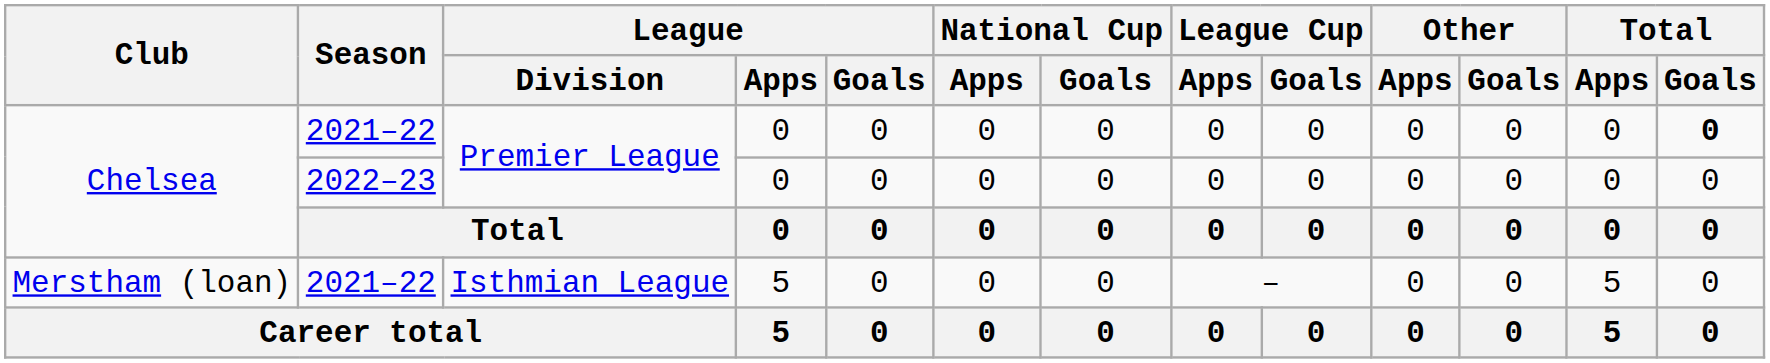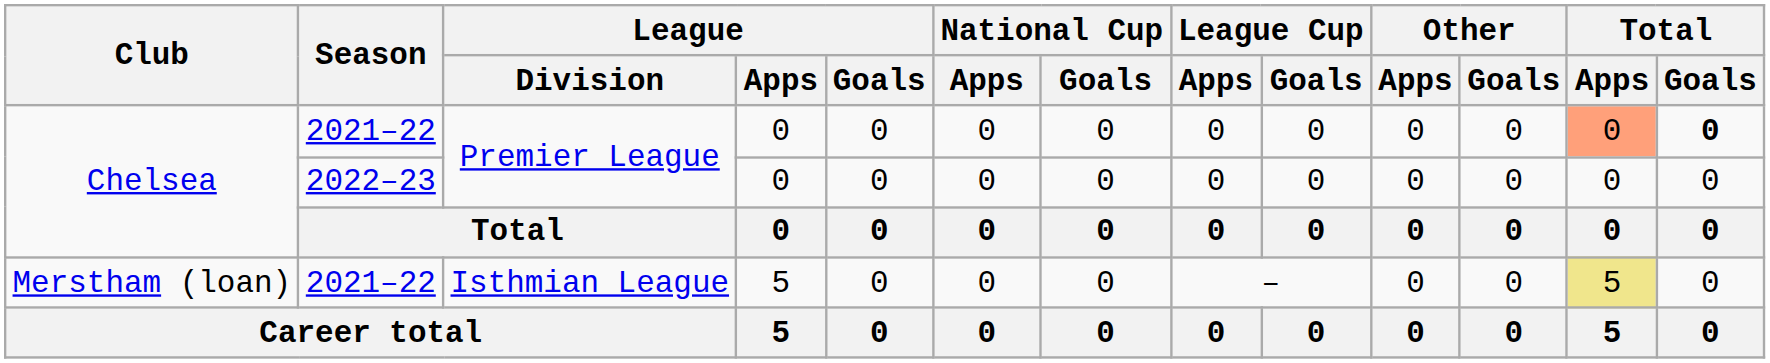(1612, 131) no background -> (1612, 131) lightsalmon background
(1612, 283) no background -> (1612, 283) khaki background
